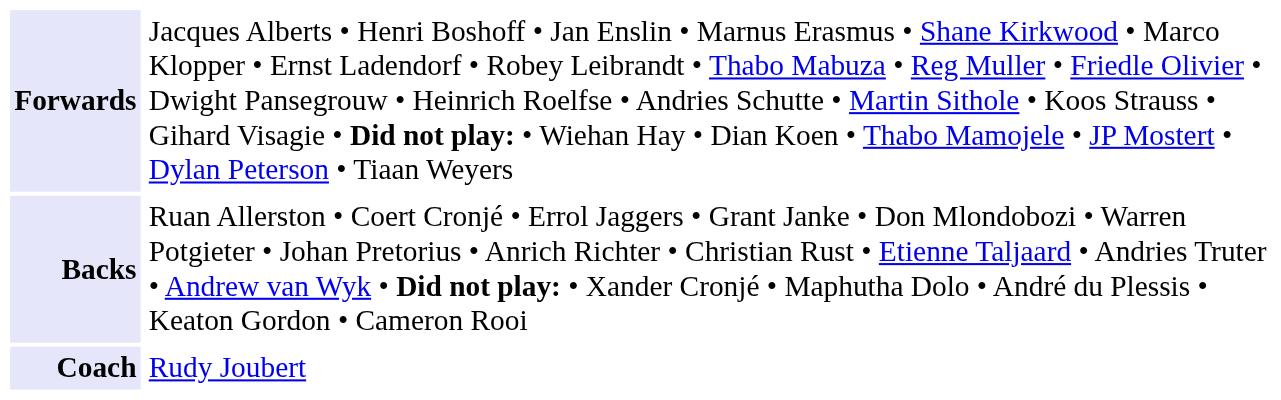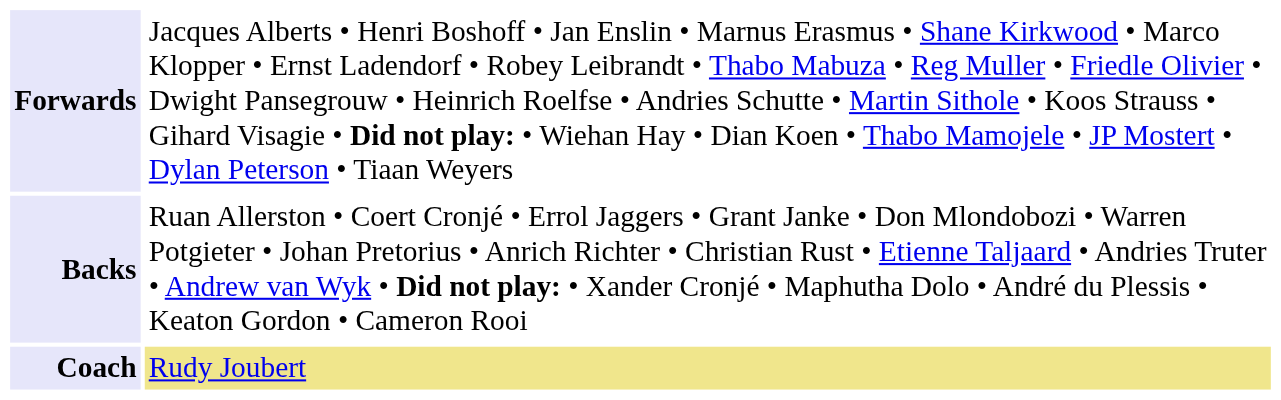(227, 367) no background -> (227, 367) khaki background
